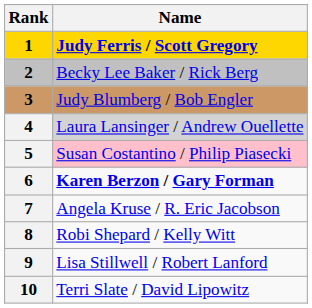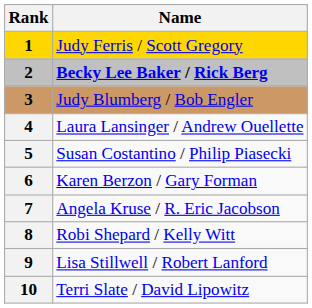(157, 45) bold -> (150, 45) normal
(157, 72) normal -> (162, 72) bold
(180, 126) lightgrey background -> (180, 126) no background
(174, 153) pink background -> (174, 153) no background
(165, 180) bold -> (157, 180) normal
